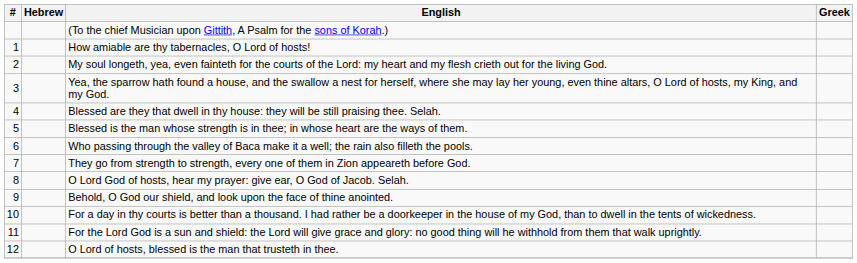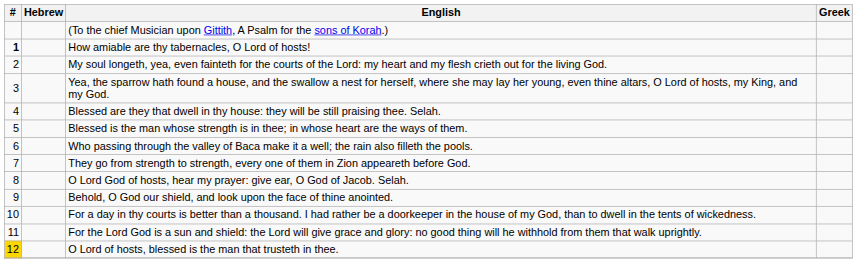(16, 47) normal -> (16, 47) bold
(13, 249) no background -> (13, 249) gold background
